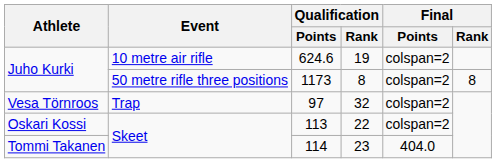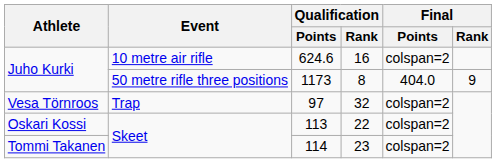(362, 59) 19 -> (362, 59) 16
(418, 81) colspan=2 -> (418, 81) 404.0
(472, 81) 8 -> (472, 81) 9
(418, 147) 404.0 -> (418, 147) colspan=2
